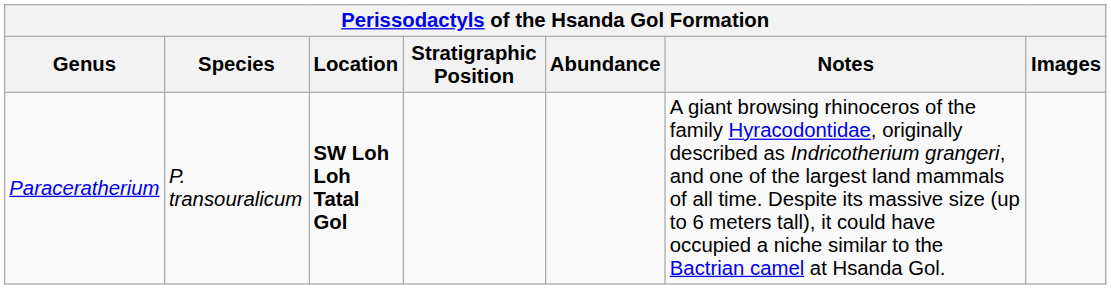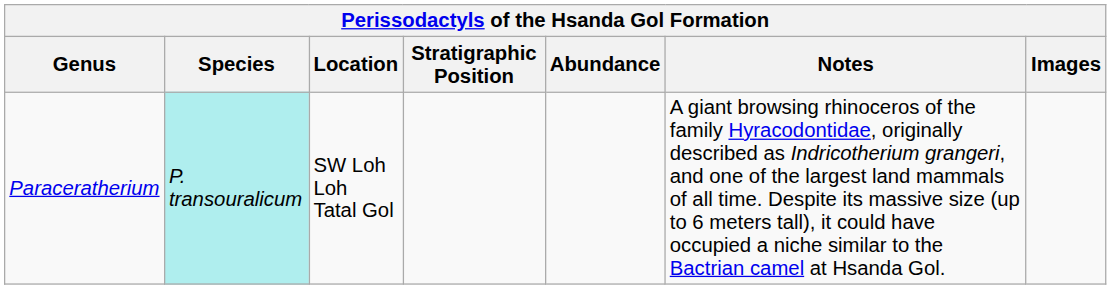(236, 187) no background -> (236, 187) paleturquoise background
(351, 187) bold -> (354, 187) normal
